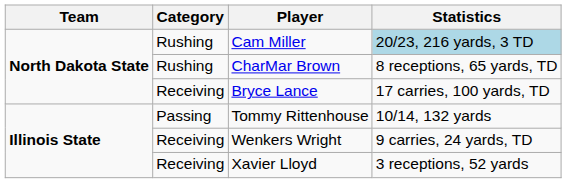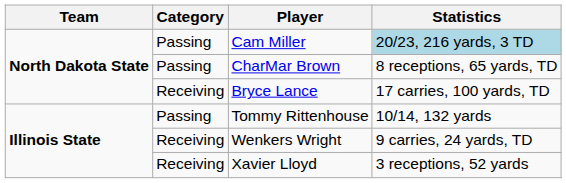(185, 41) Rushing -> (184, 41) Passing
(185, 66) Rushing -> (184, 66) Passing
